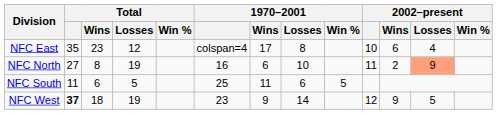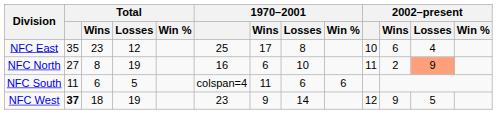(222, 48) colspan=4 -> (222, 48) 25
(222, 83) 25 -> (222, 83) colspan=4
(343, 83) 5 -> (343, 83) 6
